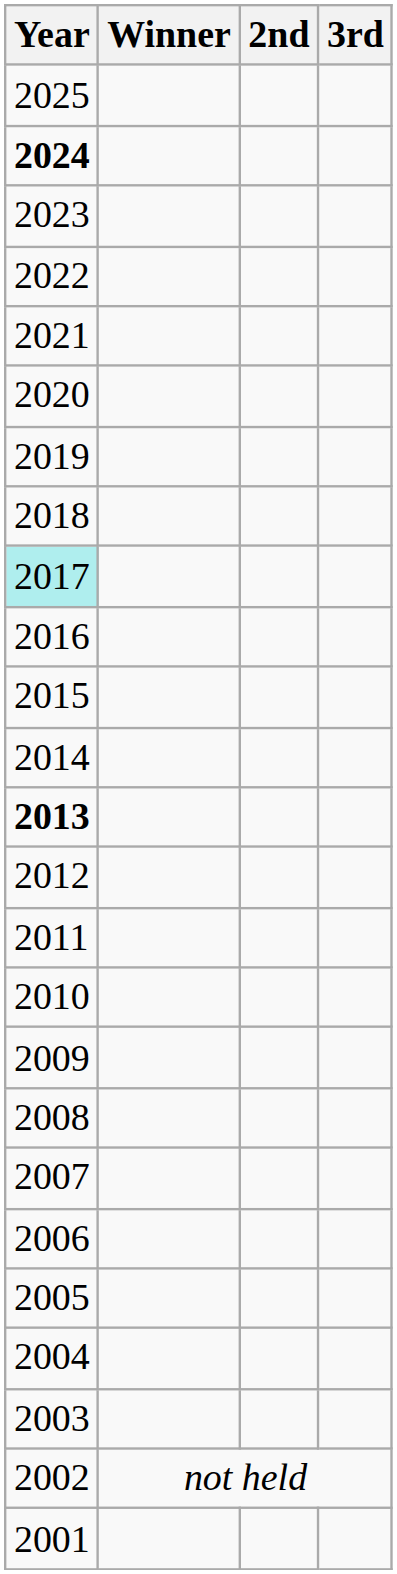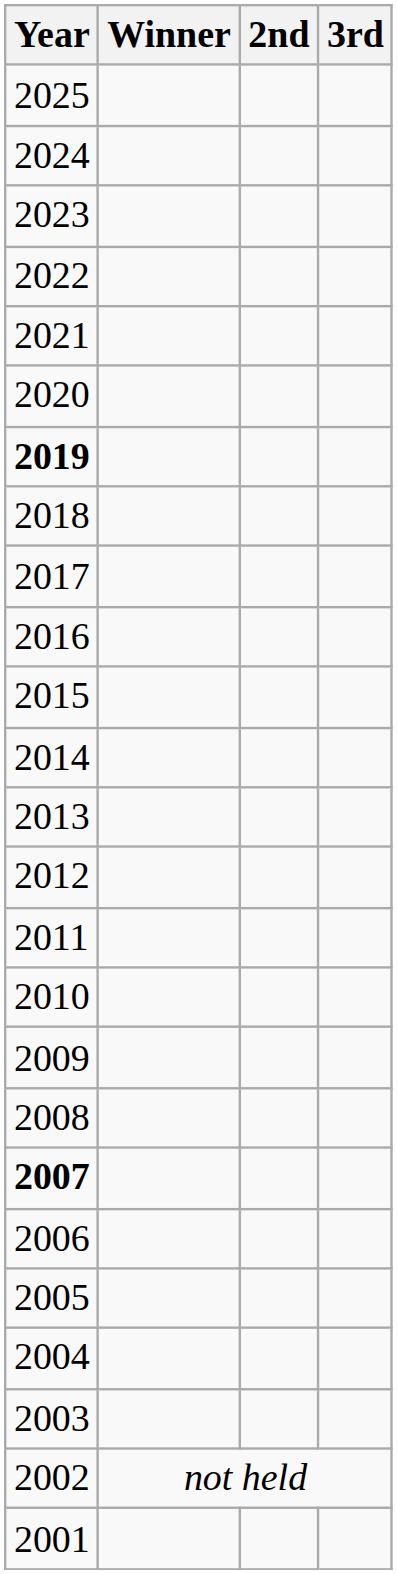(52, 154) bold -> (52, 154) normal
(52, 455) normal -> (52, 455) bold
(52, 575) paleturquoise background -> (52, 575) no background
(52, 816) bold -> (52, 816) normal
(52, 1177) normal -> (52, 1177) bold
